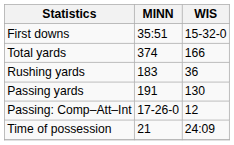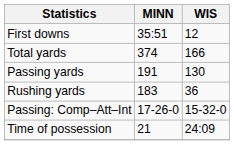(206, 33) 15-32-0 -> (191, 33) 12
rows swapped: (46, 72) <-> (45, 91)
(191, 110) 12 -> (206, 110) 15-32-0
